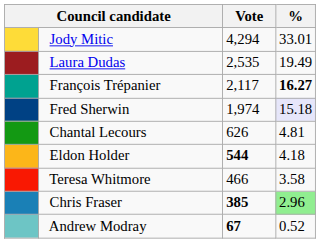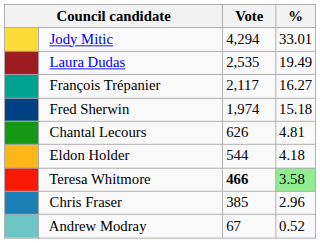(296, 86) bold -> (296, 86) normal
(296, 109) lavender background -> (296, 109) no background
(237, 156) bold -> (237, 156) normal
(237, 179) normal -> (237, 179) bold
(292, 179) no background -> (292, 179) lightgreen background
(237, 202) bold -> (237, 202) normal
(292, 202) lightgreen background -> (292, 202) no background
(234, 226) bold -> (234, 226) normal
